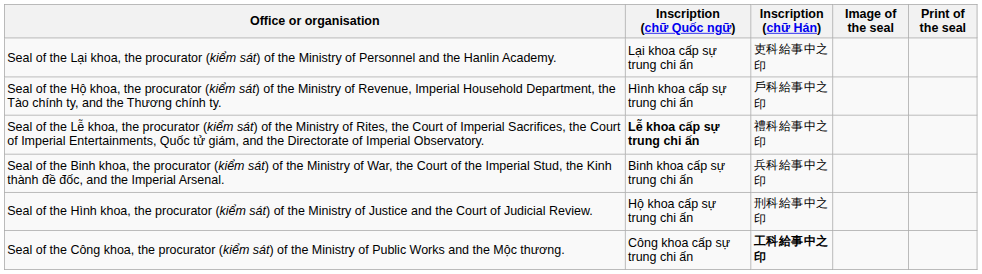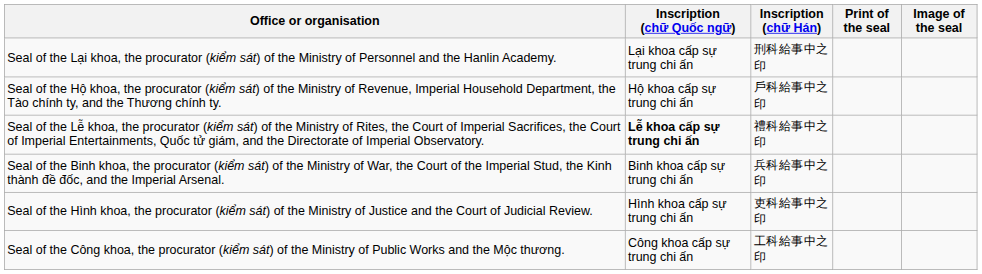columns swapped: (871, 21) <-> (943, 21)
(791, 57) 吏科給事中之印 -> (791, 57) 刑科給事中之印
(677, 96) Hình khoa cấp sự trung chi ấn -> (672, 96) Hộ khoa cấp sự trung chi ấn
(672, 211) Hộ khoa cấp sự trung chi ấn -> (677, 211) Hình khoa cấp sự trung chi ấn
(791, 211) 刑科給事中之印 -> (791, 211) 吏科給事中之印
(791, 249) bold -> (791, 249) normal
